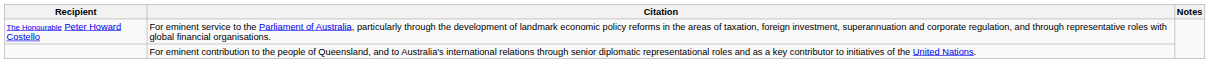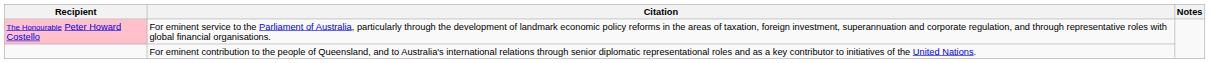(64, 32) no background -> (64, 32) pink background
